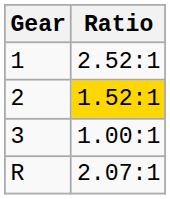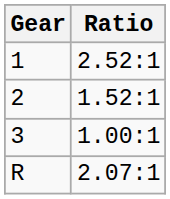(119, 99) gold background -> (119, 99) no background
